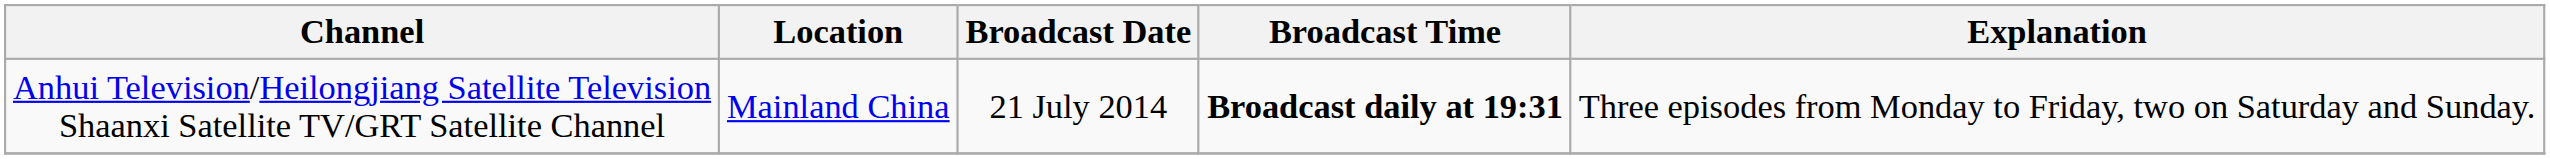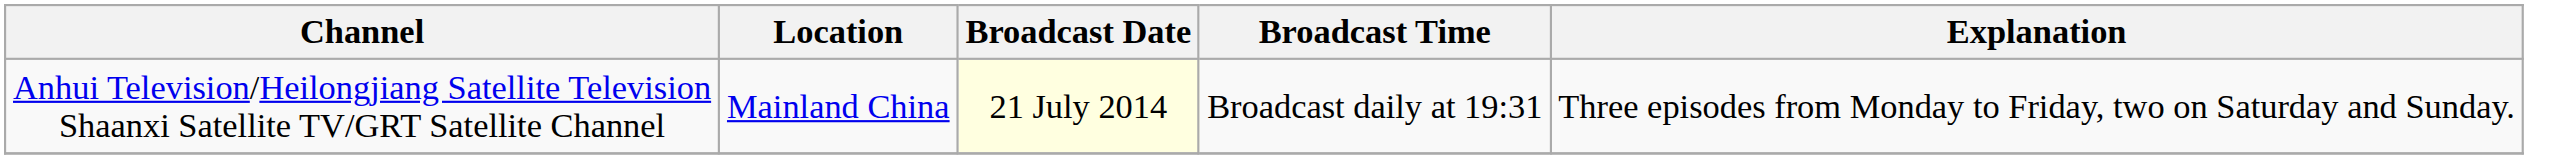(1078, 105) no background -> (1078, 105) lightyellow background
(1385, 105) bold -> (1375, 105) normal
